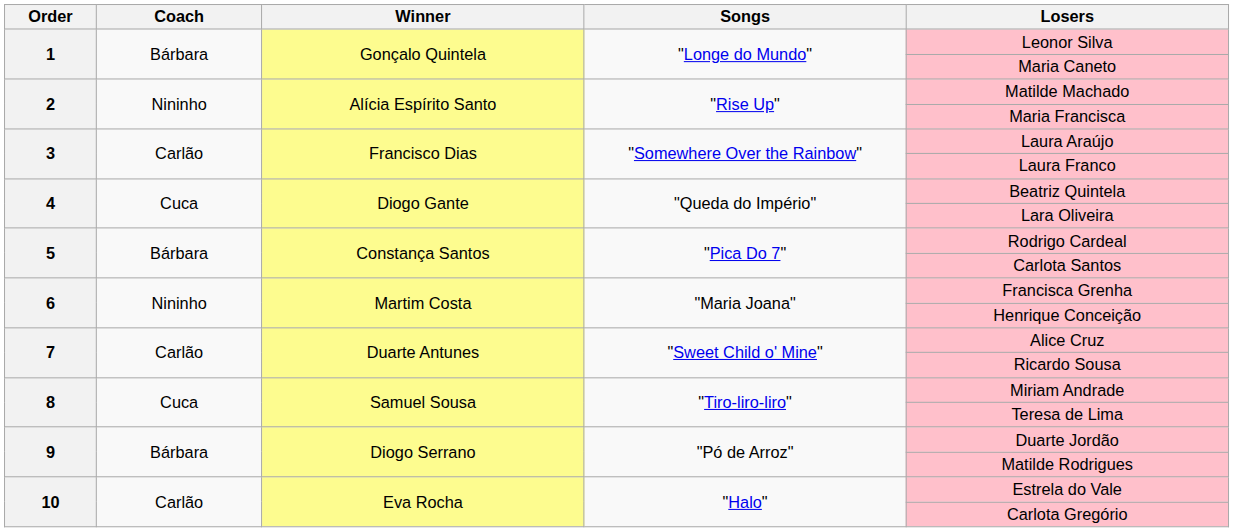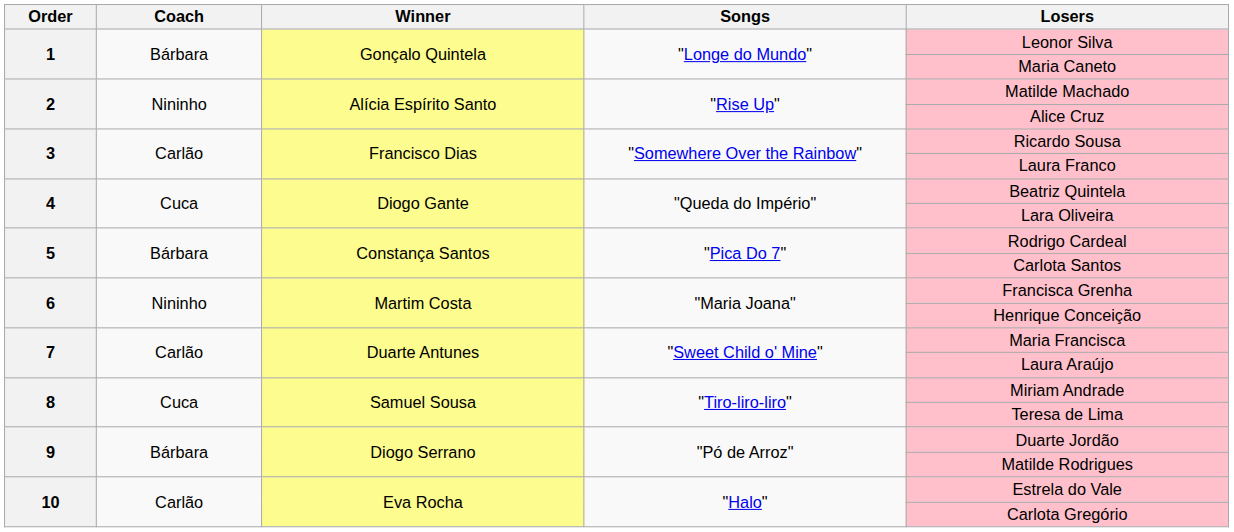(1067, 116) Maria Francisca -> (1067, 116) Alice Cruz
(1067, 141) Laura Araújo -> (1067, 141) Ricardo Sousa
(1067, 340) Alice Cruz -> (1067, 340) Maria Francisca
(1067, 365) Ricardo Sousa -> (1067, 365) Laura Araújo
